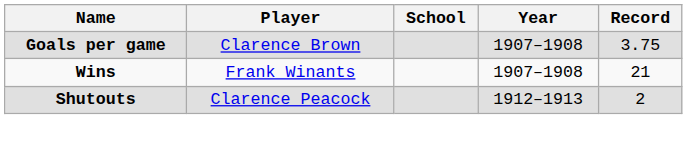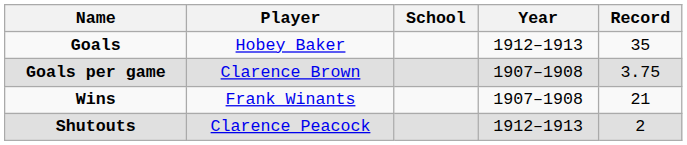+ row: (96, 45)
